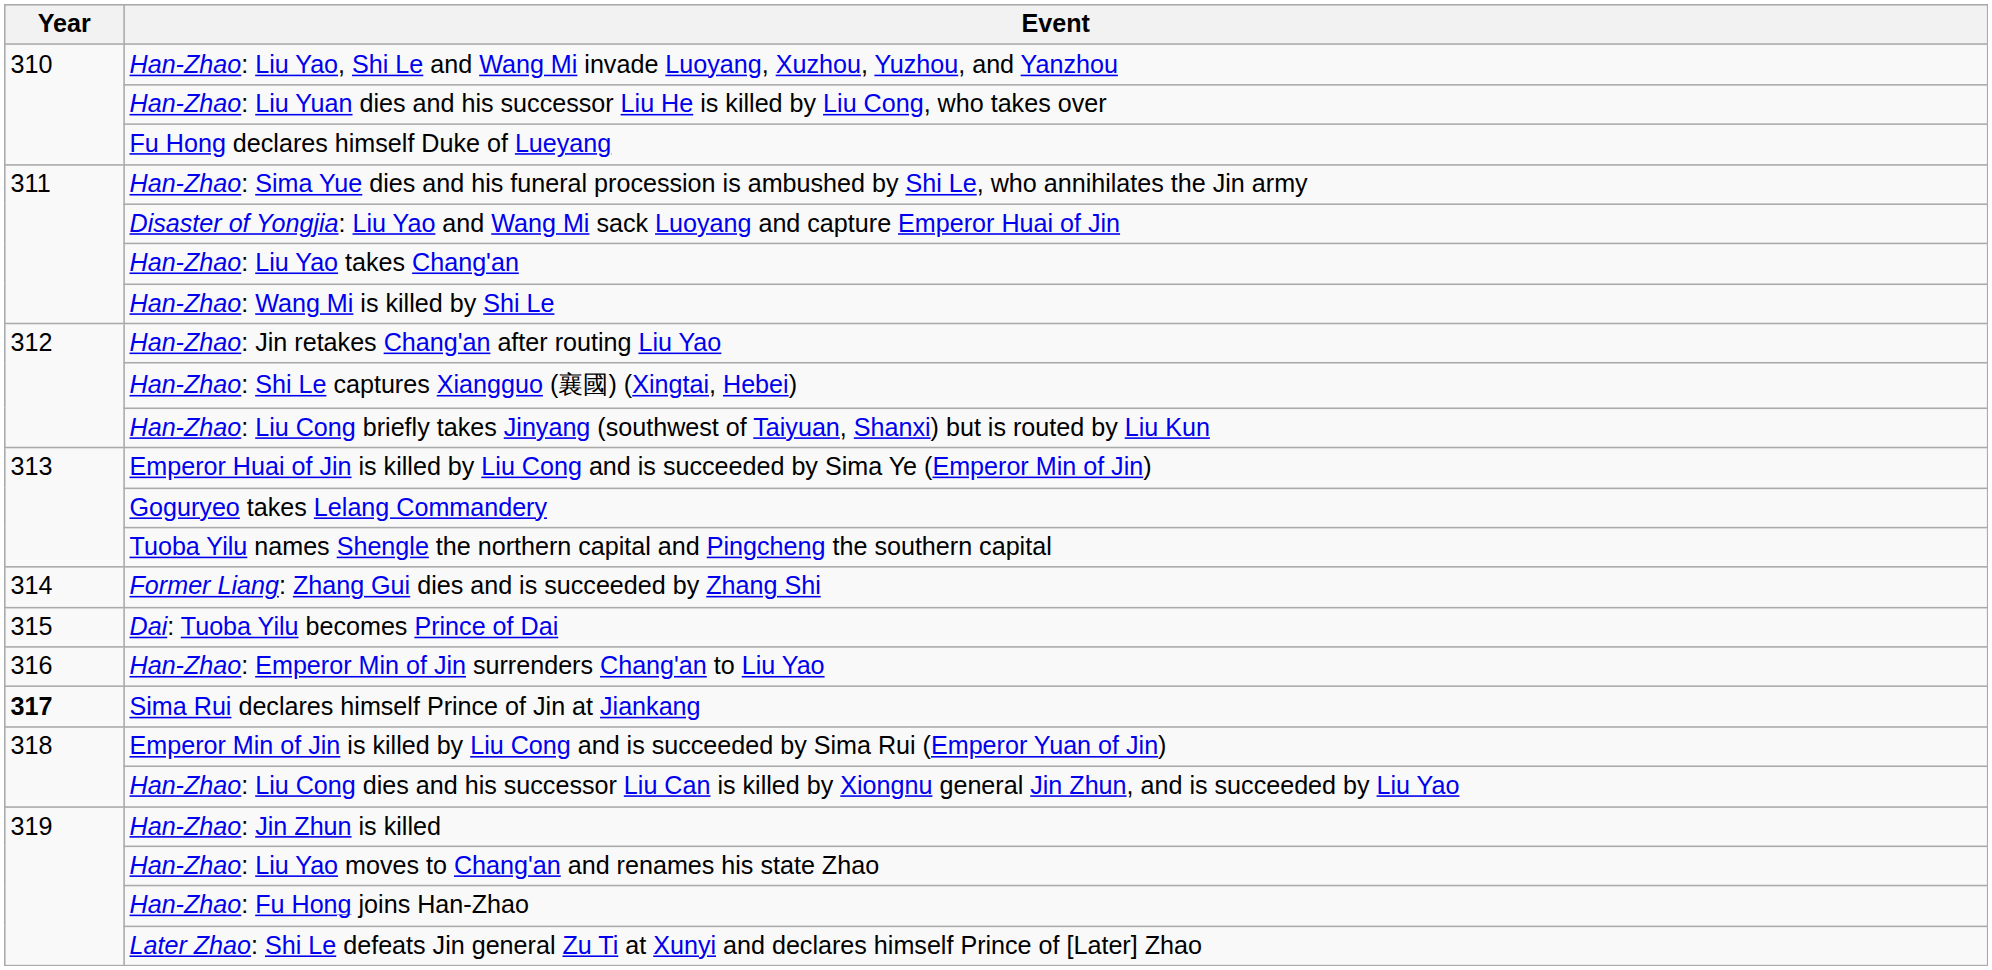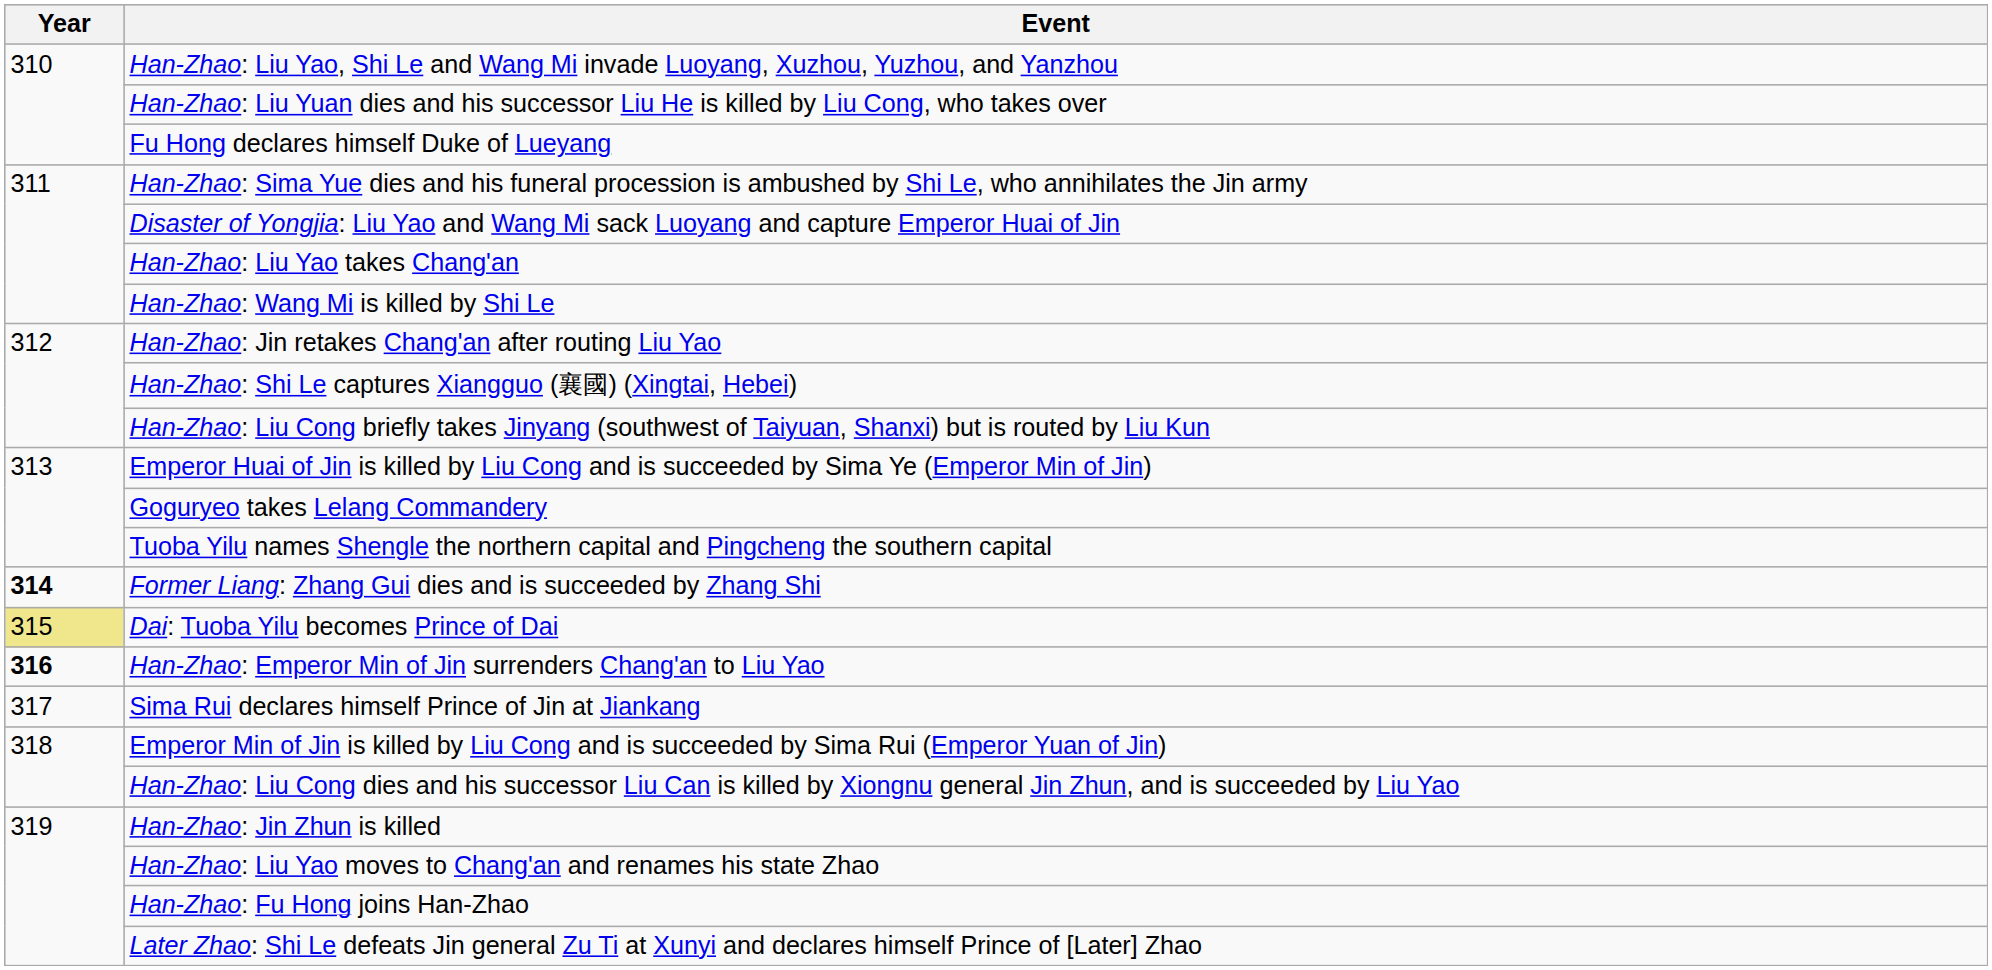(32, 586) normal -> (32, 586) bold
(32, 626) no background -> (32, 626) khaki background
(32, 666) normal -> (32, 666) bold
(32, 706) bold -> (32, 706) normal
